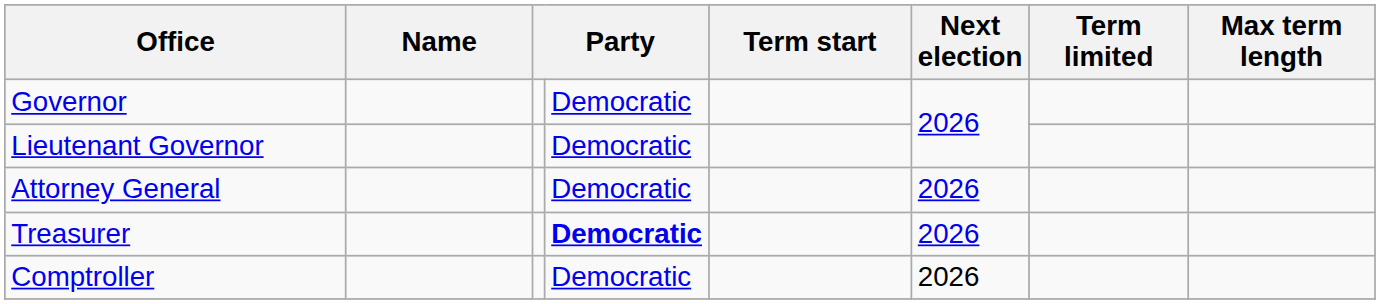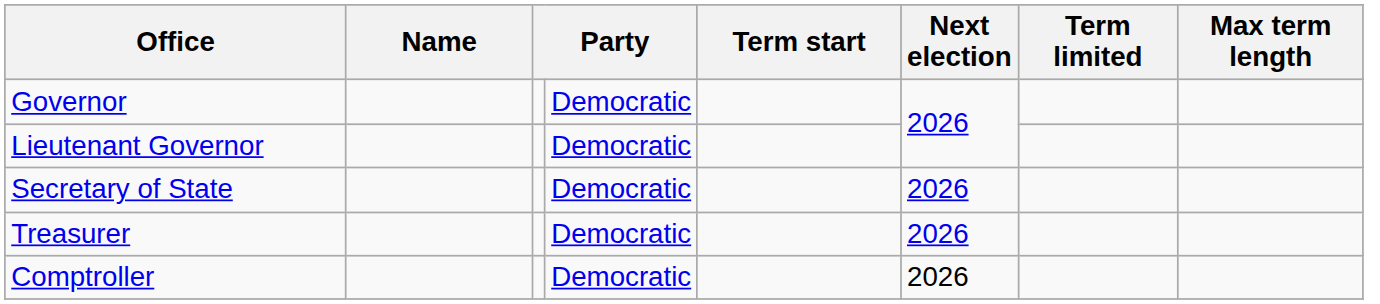+ row: (122, 189)
- row: (116, 189)
(627, 233) bold -> (621, 233) normal
